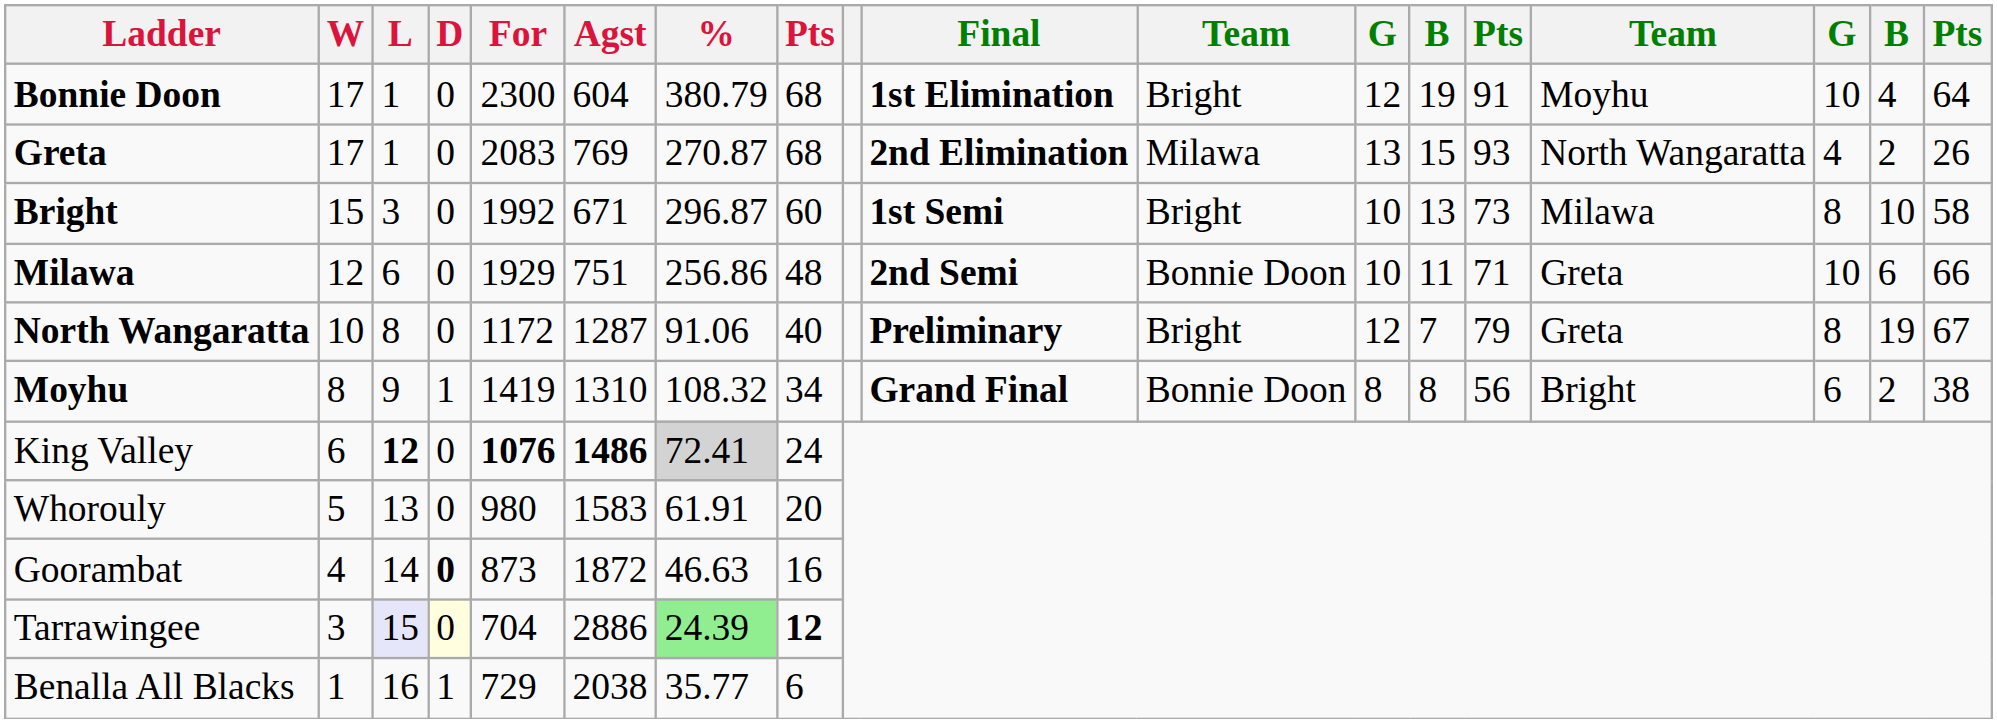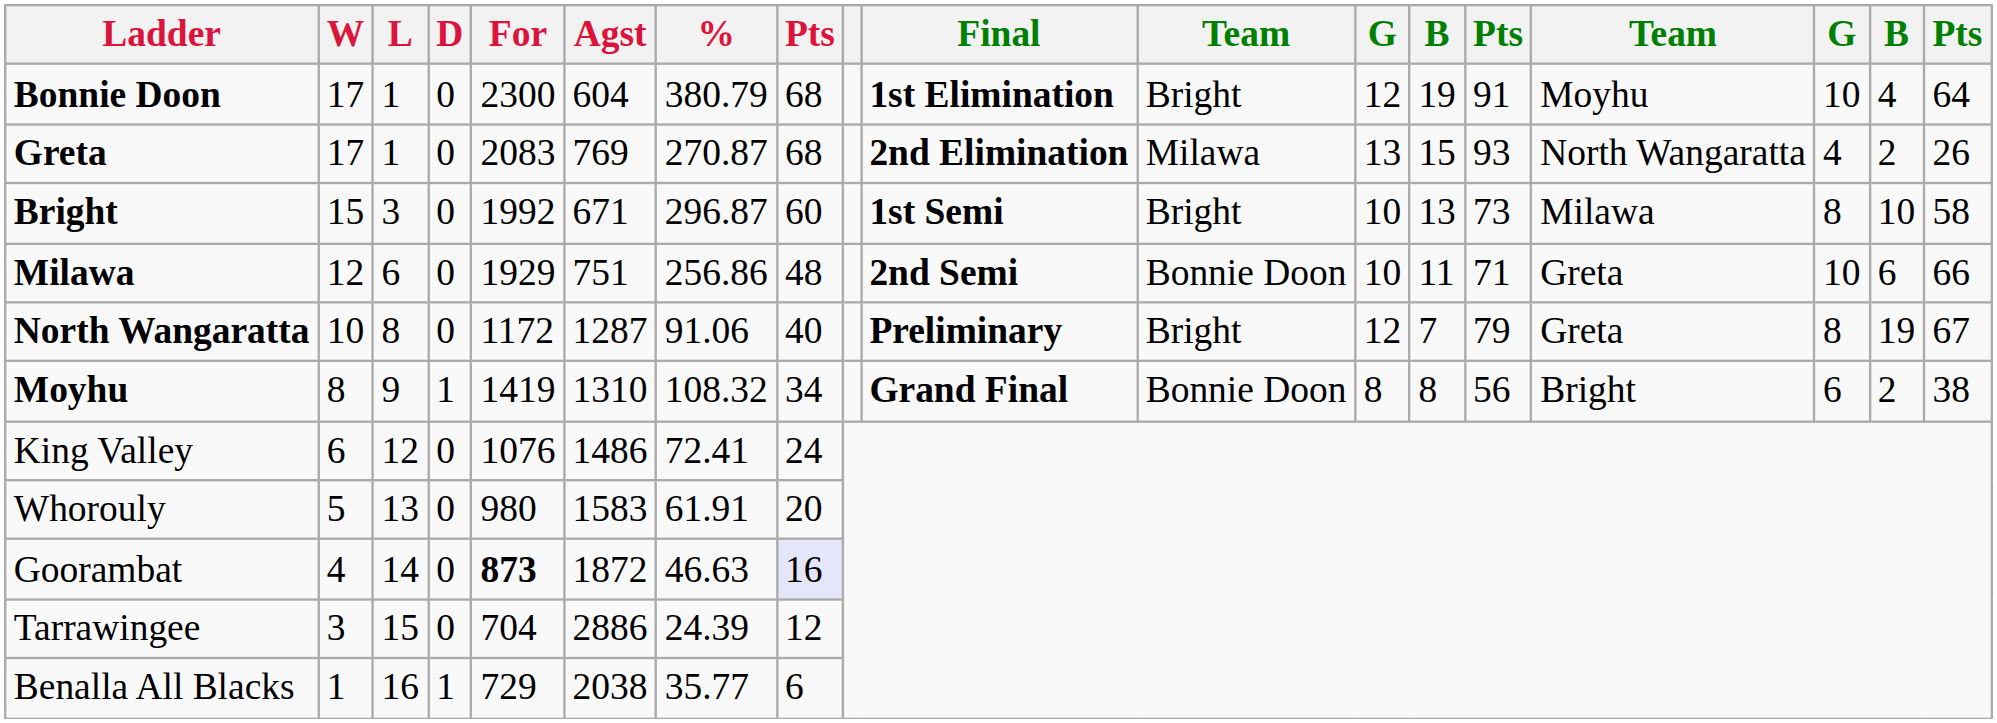(400, 449) bold -> (400, 449) normal
(518, 449) bold -> (518, 449) normal
(610, 449) bold -> (610, 449) normal
(707, 449) lightgrey background -> (707, 449) no background
(446, 568) bold -> (446, 568) normal
(509, 568) normal -> (509, 568) bold
(804, 568) no background -> (804, 568) lavender background
(400, 627) lavender background -> (400, 627) no background
(446, 627) lightyellow background -> (446, 627) no background
(707, 627) lightgreen background -> (707, 627) no background
(804, 627) bold -> (804, 627) normal
